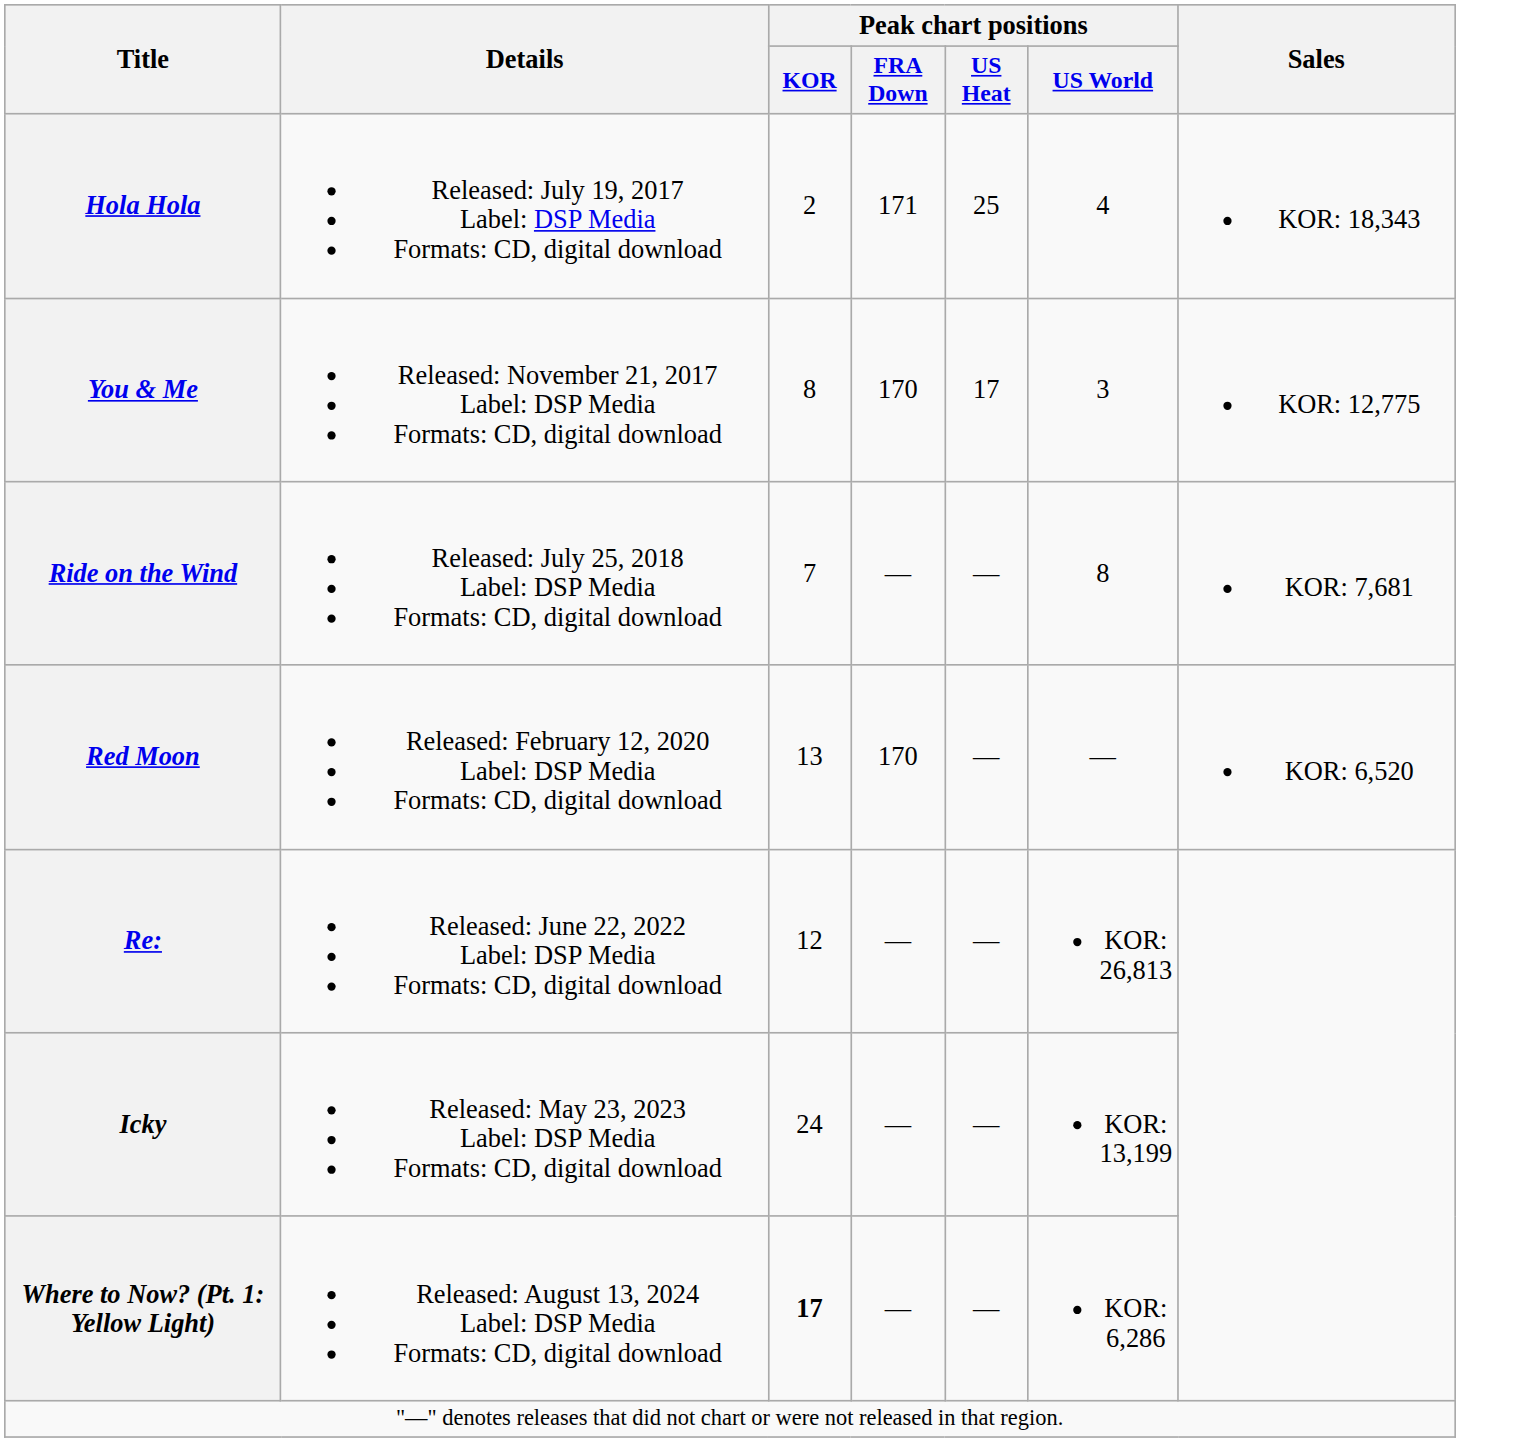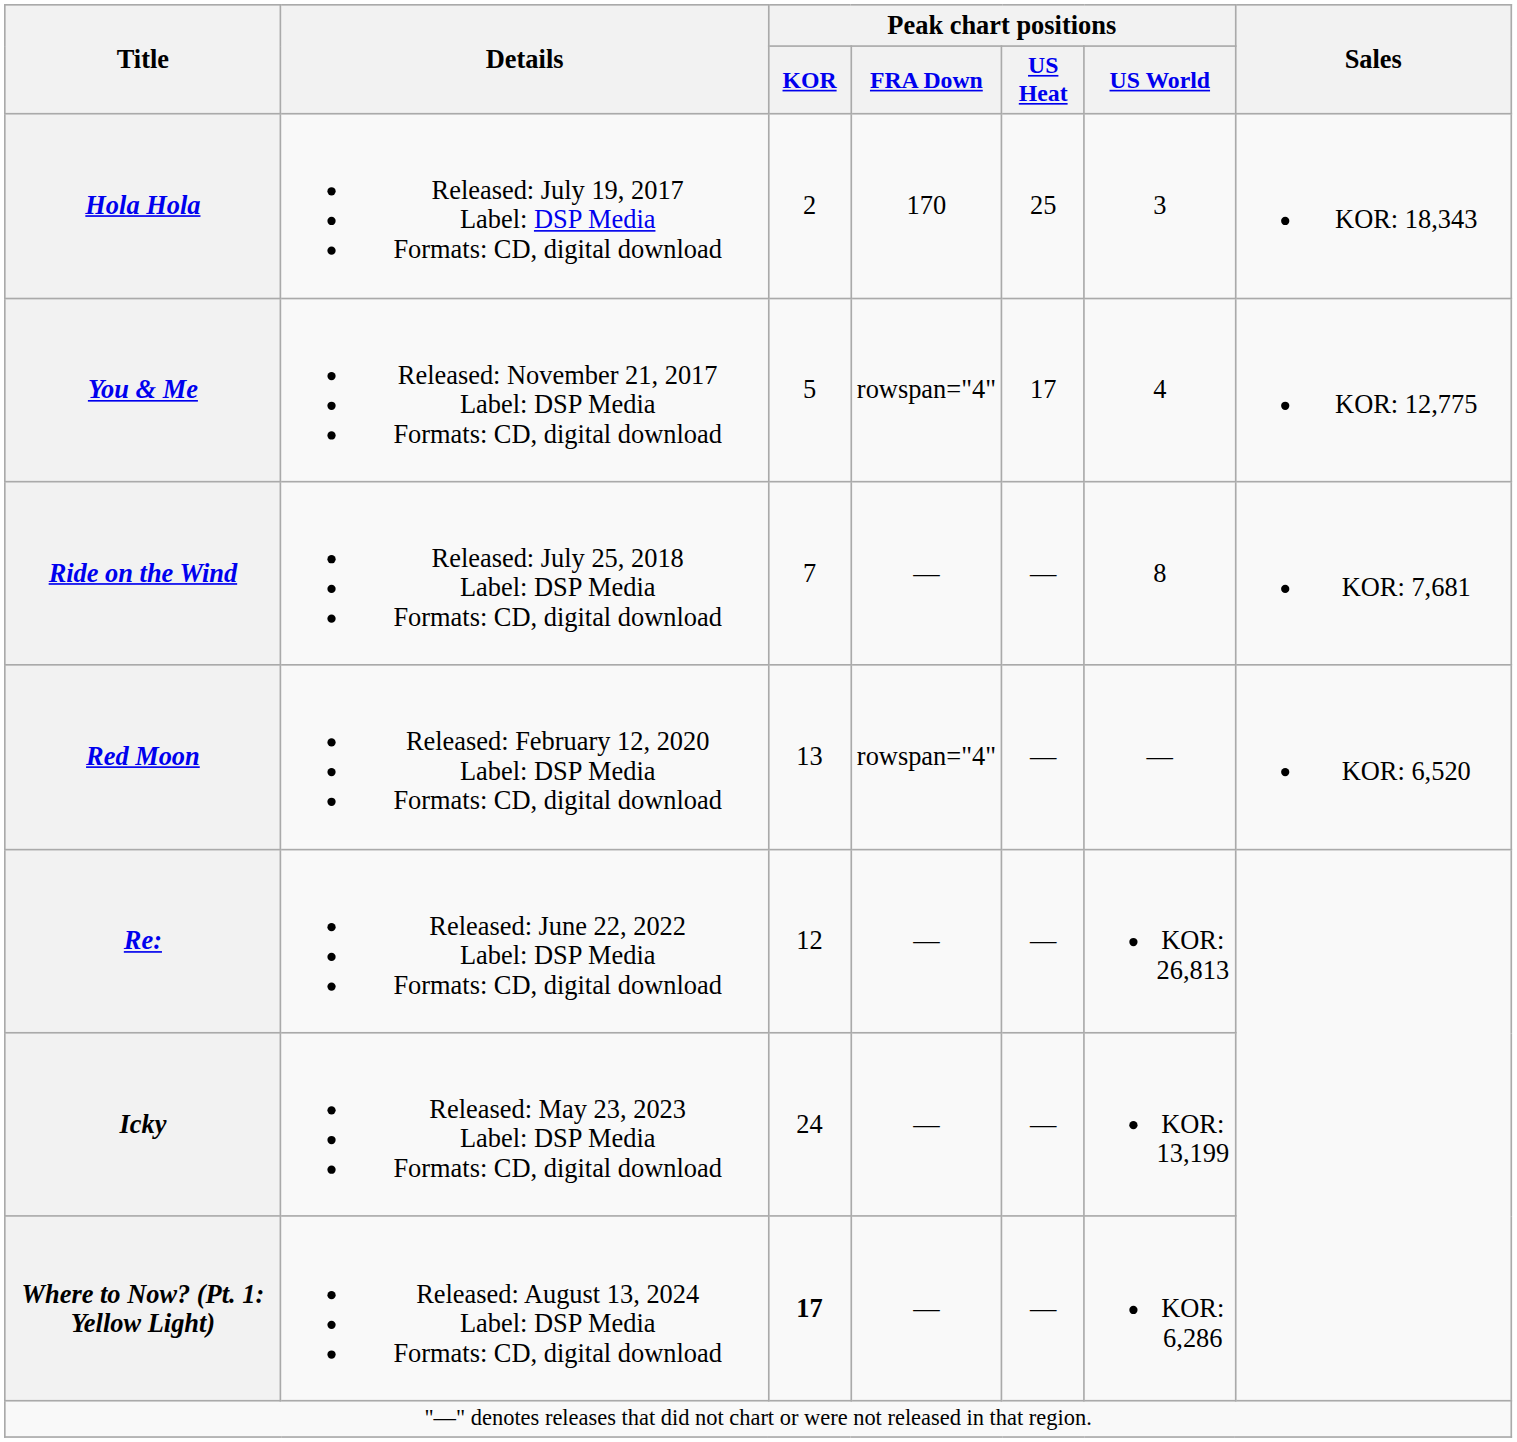(898, 205) 171 -> (926, 205) 170
(1103, 205) 4 -> (1160, 205) 3
(810, 389) 8 -> (810, 389) 5
(898, 389) 170 -> (926, 389) rowspan="4"
(1103, 389) 3 -> (1160, 389) 4
(898, 756) 170 -> (926, 756) rowspan="4"
